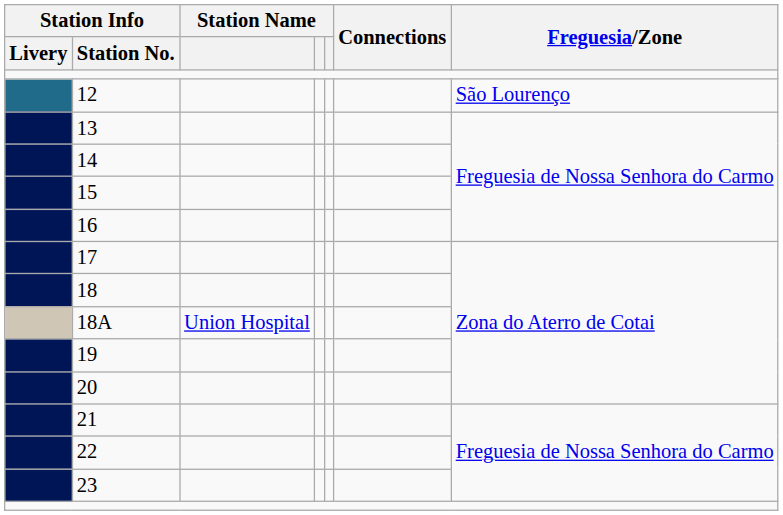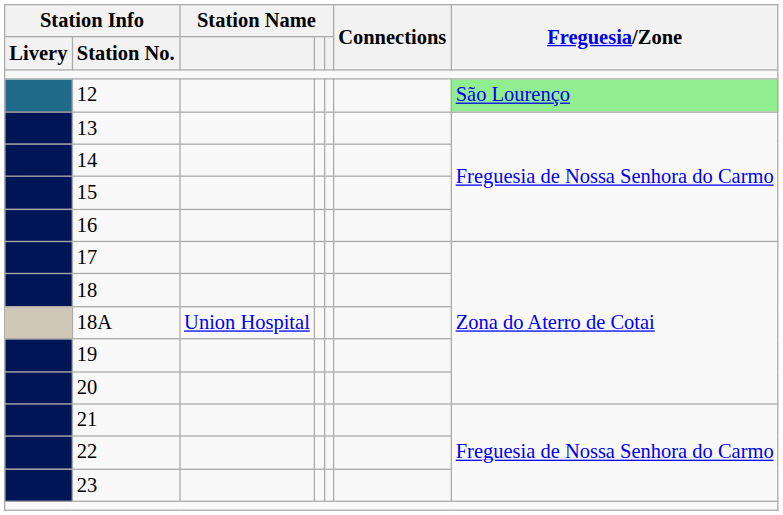(513, 95) no background -> (513, 95) lightgreen background
